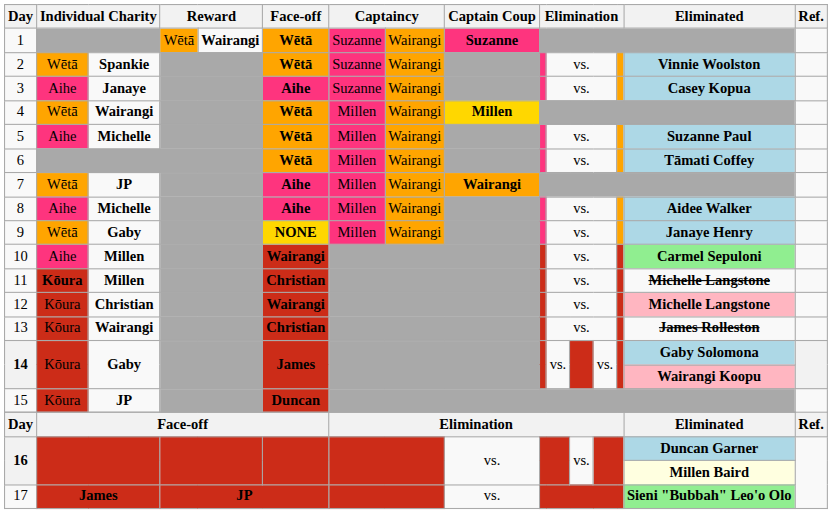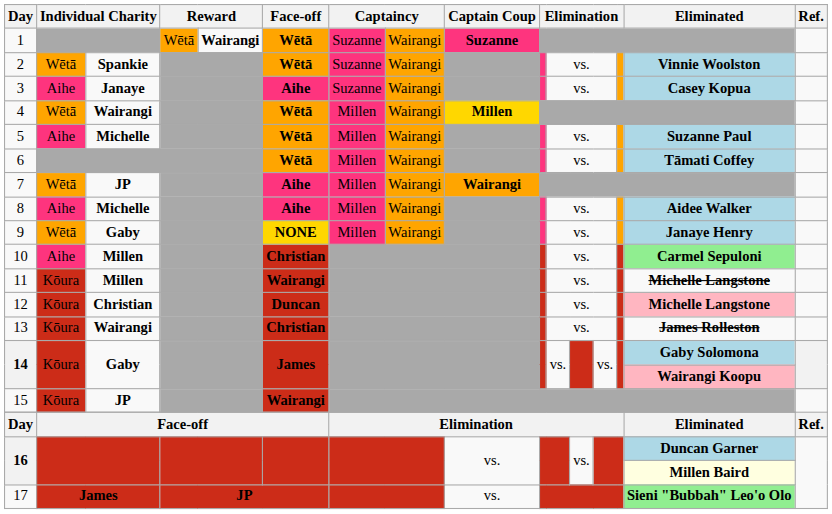(296, 256) Wairangi -> (296, 256) Christian
(62, 280) bold -> (61, 280) normal
(296, 280) Christian -> (296, 280) Wairangi
(296, 304) Wairangi -> (296, 304) Duncan
(296, 400) Duncan -> (296, 400) Wairangi
